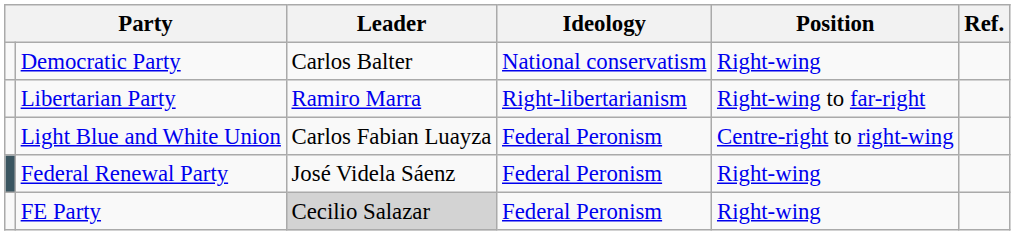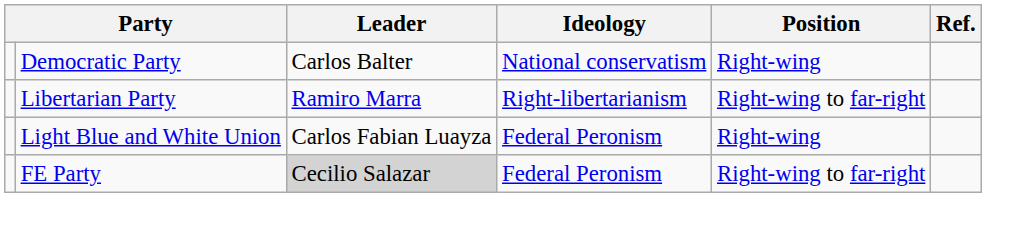(835, 136) Centre-right to right-wing -> (769, 136) Right-wing
- row: (124, 173)
(769, 211) Right-wing -> (821, 173) Right-wing to far-right
